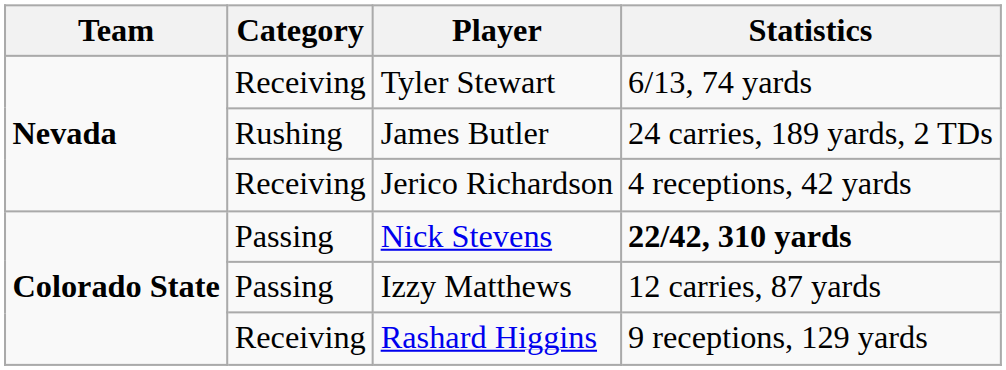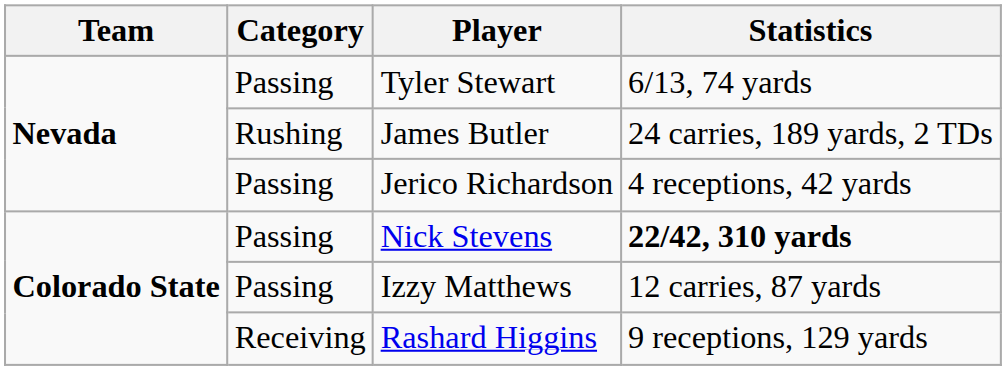(300, 81) Receiving -> (284, 81) Passing
(300, 184) Receiving -> (284, 184) Passing
